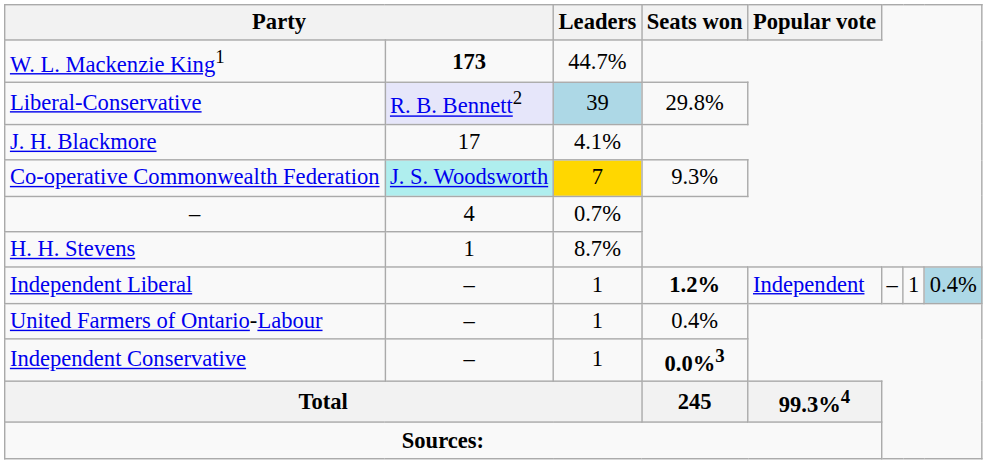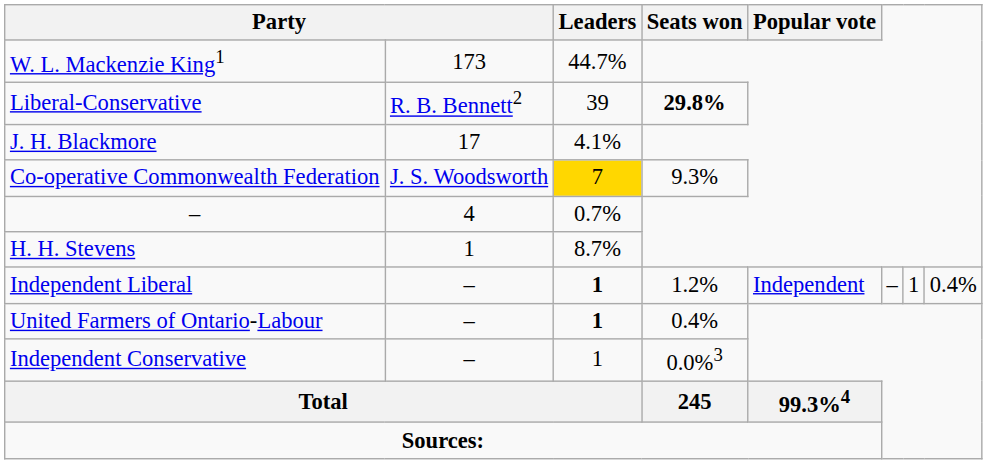(469, 61) bold -> (469, 61) normal
(456, 103) lavender background -> (456, 103) no background
(597, 103) lightblue background -> (597, 103) no background
(695, 103) normal -> (695, 103) bold
(469, 177) paleturquoise background -> (469, 177) no background
(597, 285) normal -> (597, 285) bold
(695, 285) bold -> (695, 285) normal
(953, 285) lightblue background -> (953, 285) no background
(597, 320) normal -> (597, 320) bold
(695, 359) bold -> (695, 359) normal
